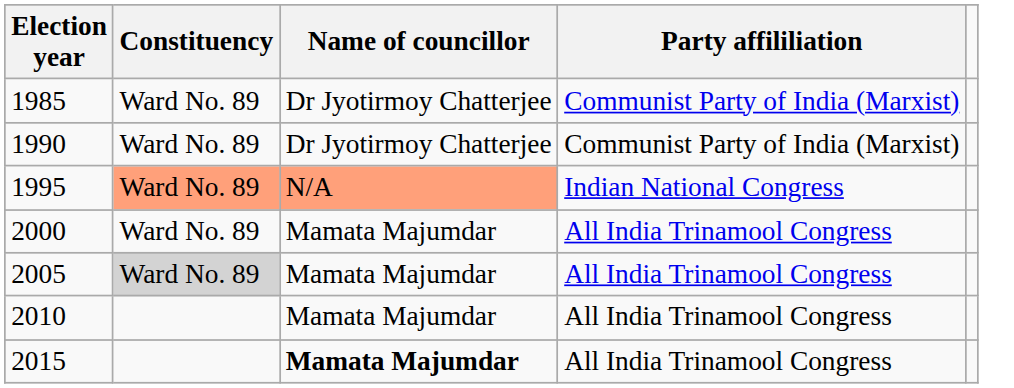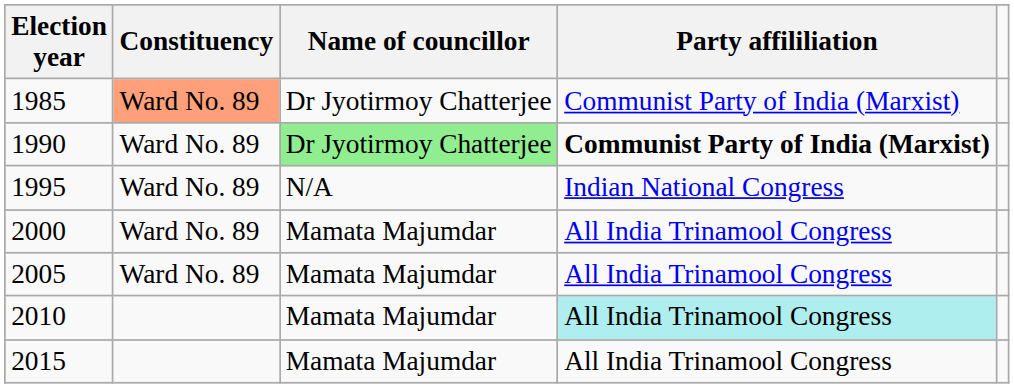(189, 100) no background -> (189, 100) lightsalmon background
(419, 143) no background -> (419, 143) lightgreen background
(762, 143) normal -> (777, 143) bold
(189, 187) lightsalmon background -> (189, 187) no background
(309, 187) lightsalmon background -> (309, 187) no background
(189, 273) lightgrey background -> (189, 273) no background
(728, 317) no background -> (728, 317) paleturquoise background
(402, 360) bold -> (391, 360) normal
